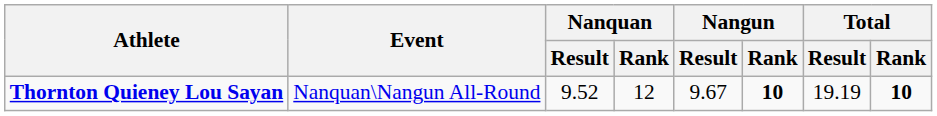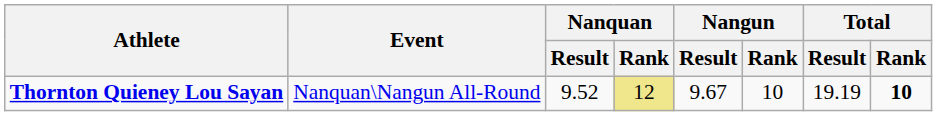(644, 93) no background -> (644, 93) khaki background
(773, 93) bold -> (773, 93) normal
